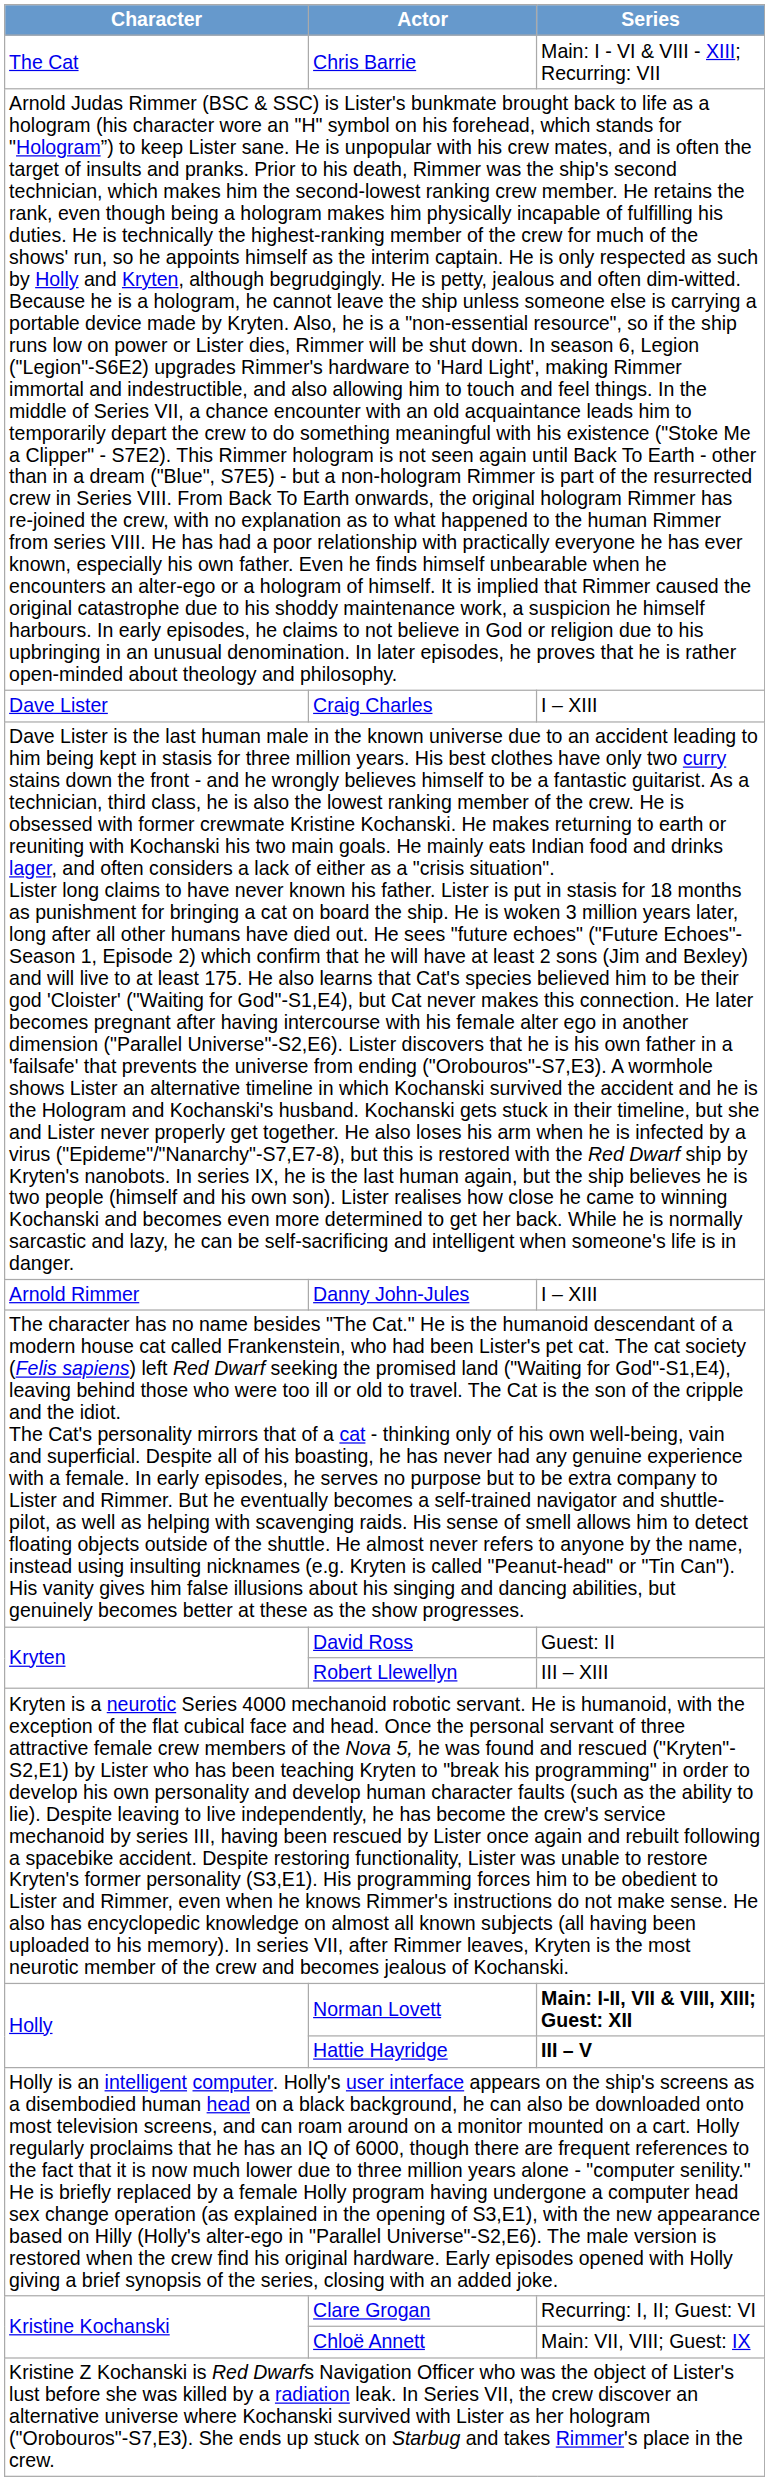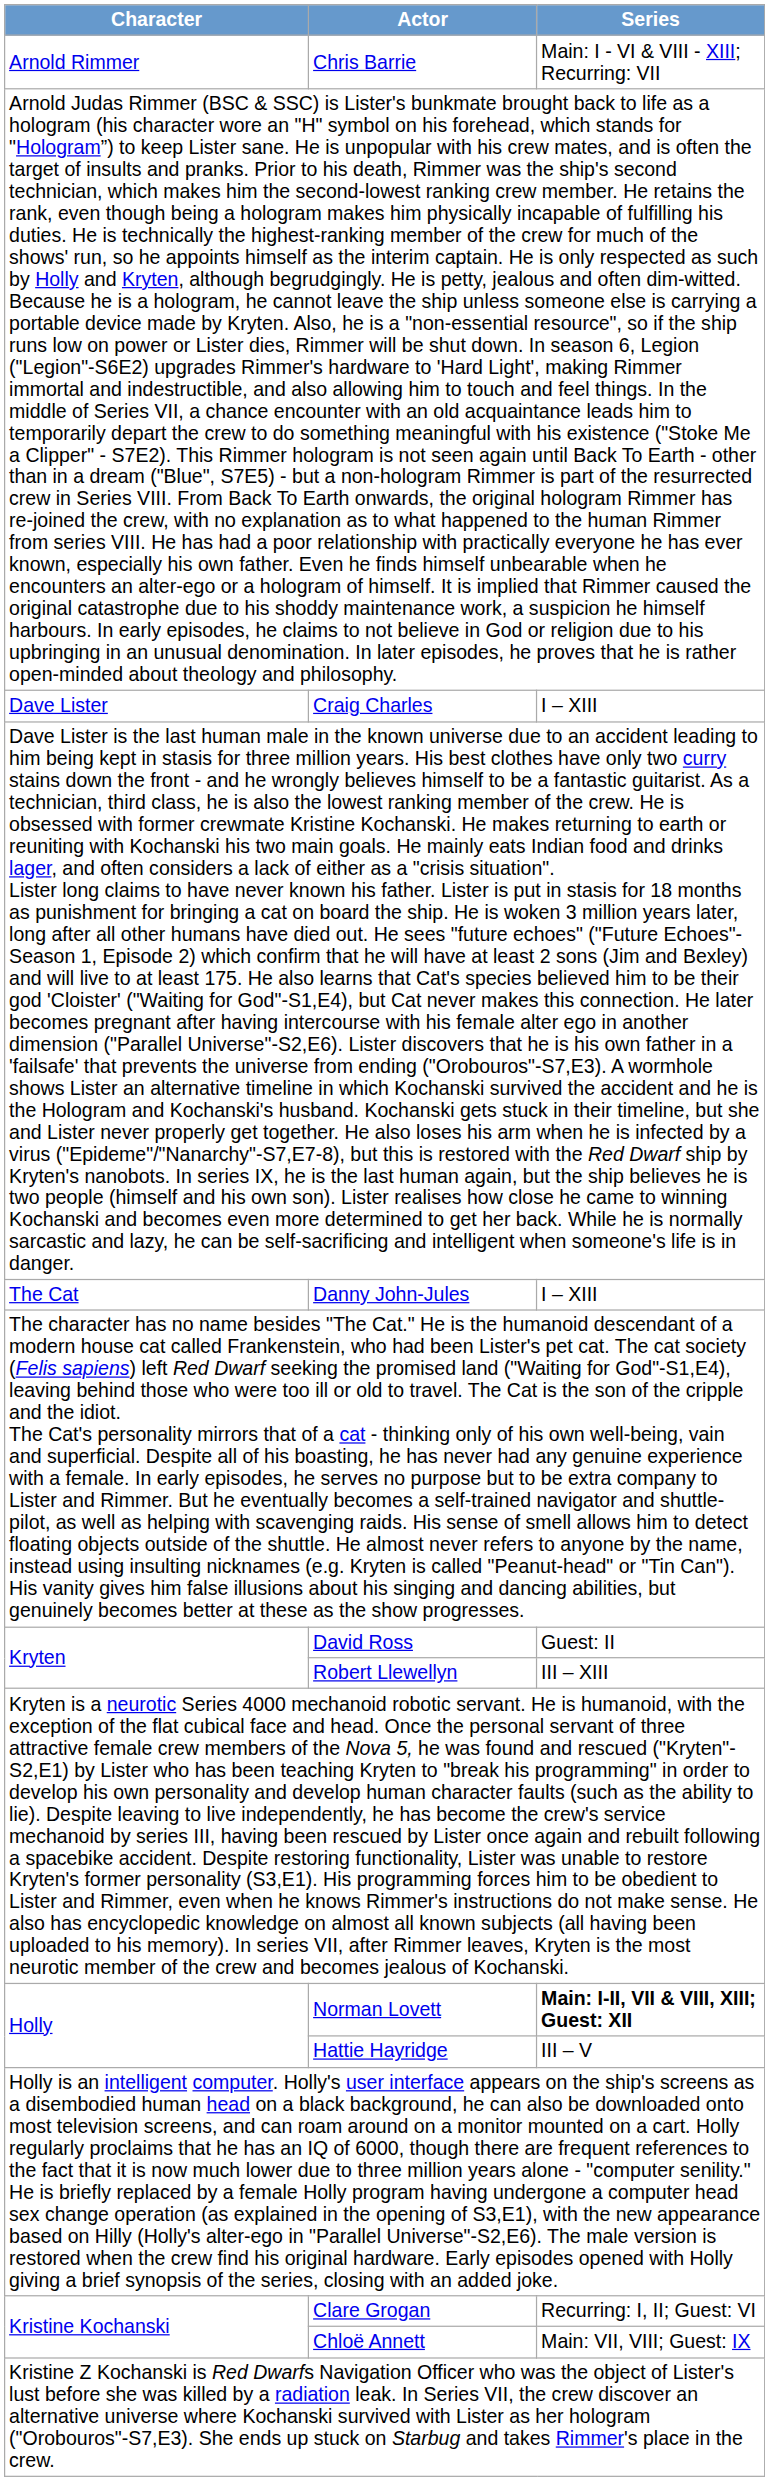(44, 61) The Cat -> (74, 61) Arnold Rimmer
(74, 1294) Arnold Rimmer -> (44, 1294) The Cat
(567, 2051) bold -> (567, 2051) normal
